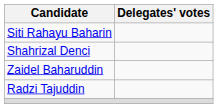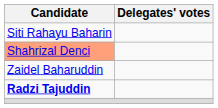(49, 51) no background -> (49, 51) lightsalmon background
(46, 88) normal -> (49, 88) bold
